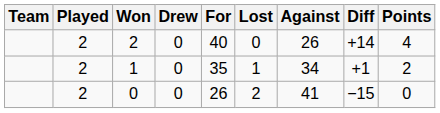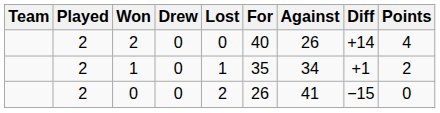columns swapped: (256, 17) <-> (218, 17)
